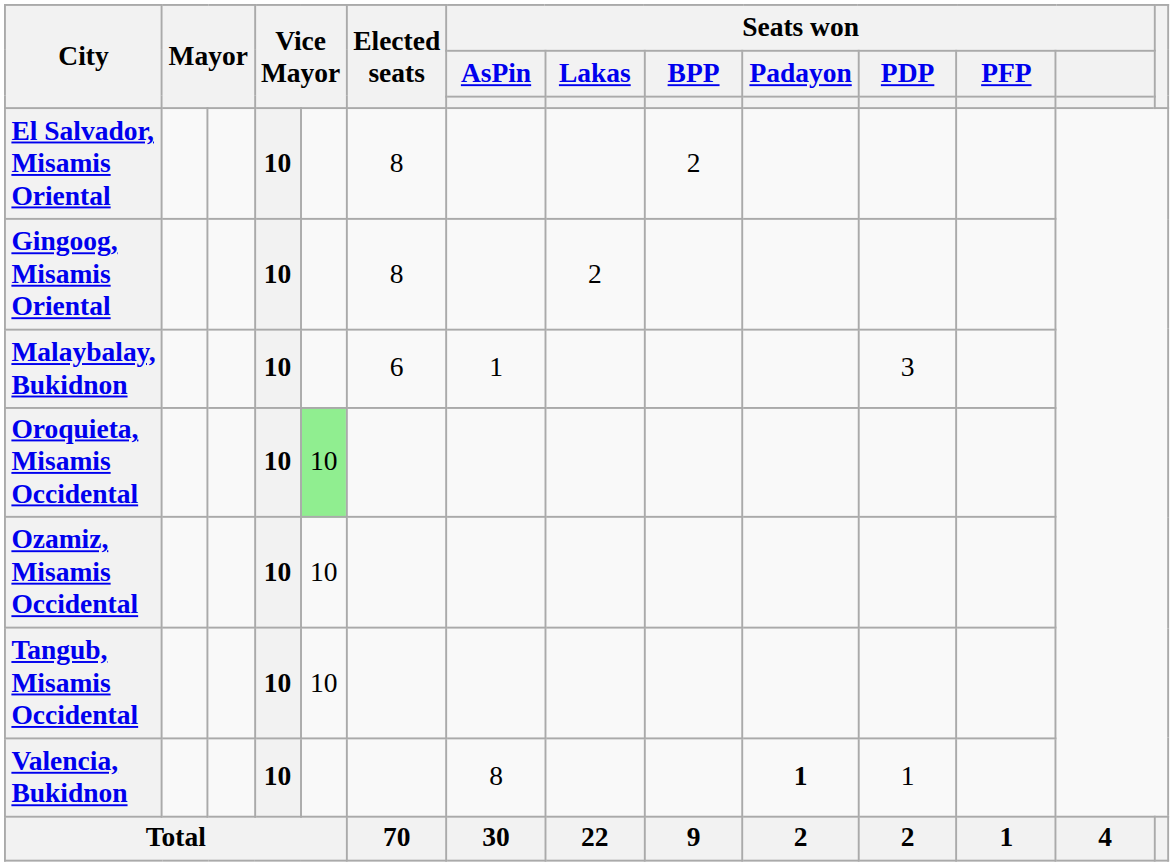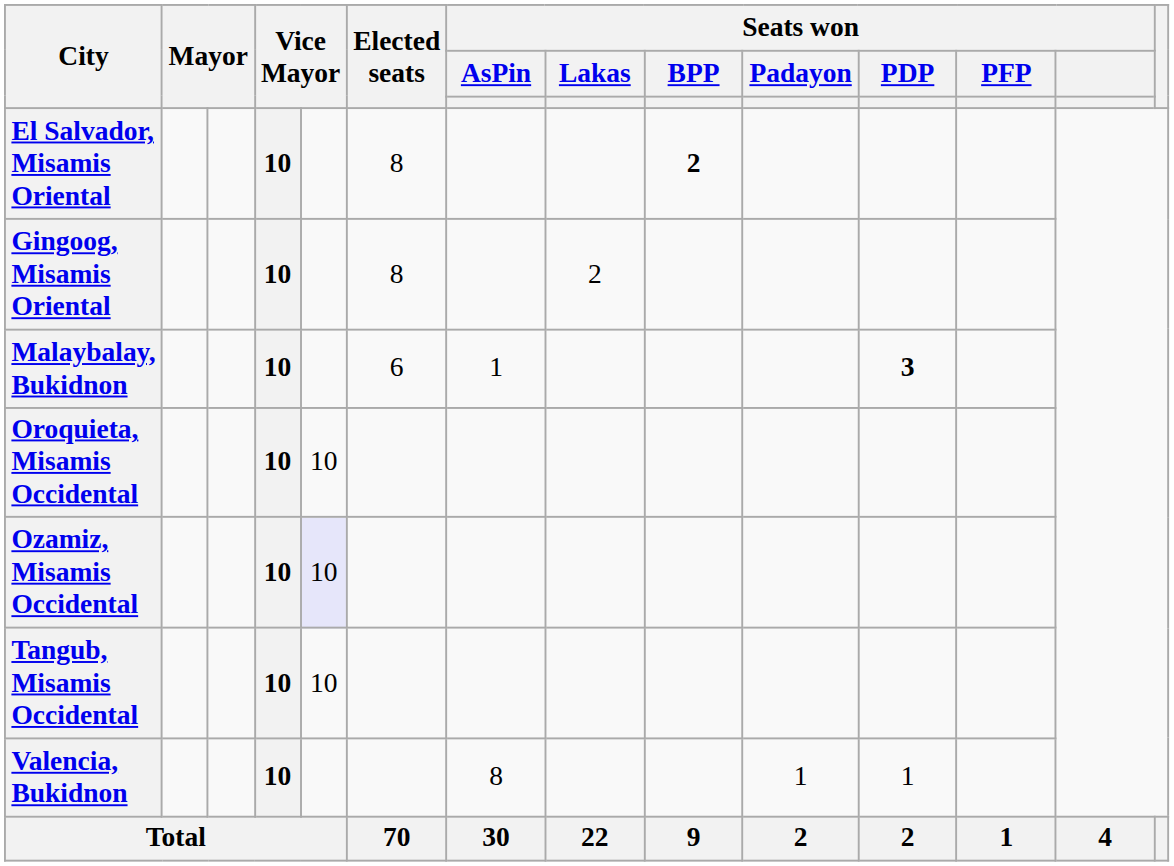(694, 163) normal -> (694, 163) bold
(908, 368) normal -> (908, 368) bold
(324, 462) lightgreen background -> (324, 462) no background
(324, 572) no background -> (324, 572) lavender background
(801, 776) bold -> (801, 776) normal
